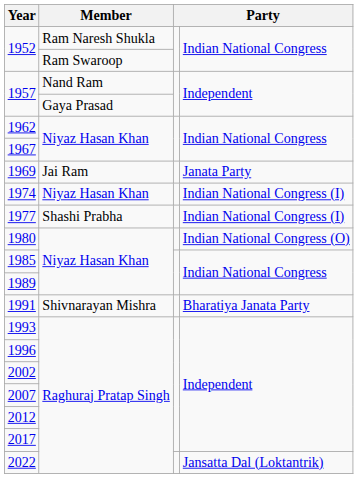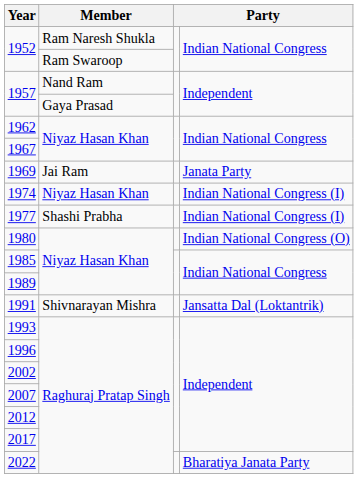(246, 305) Bharatiya Janata Party -> (253, 305) Jansatta Dal (Loktantrik)
(253, 462) Jansatta Dal (Loktantrik) -> (246, 462) Bharatiya Janata Party
